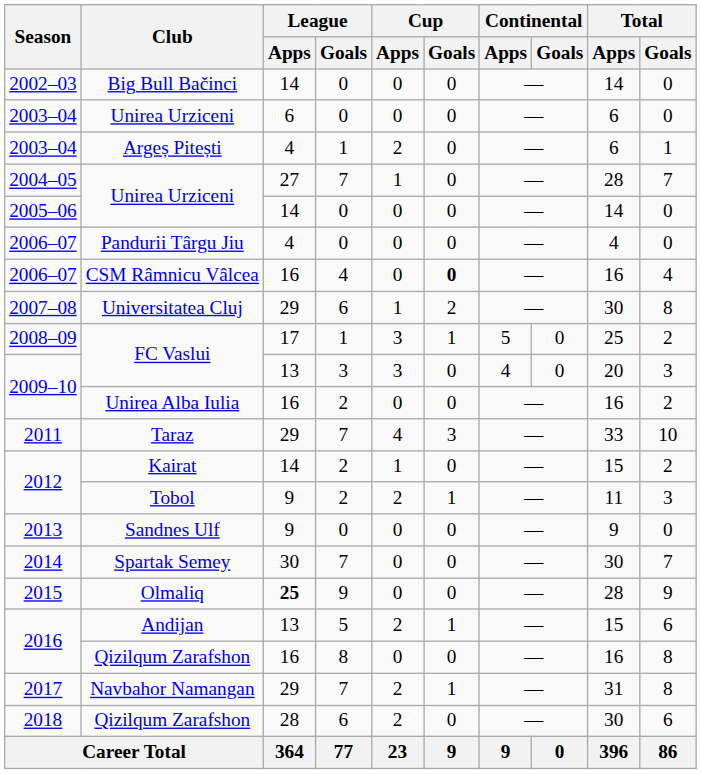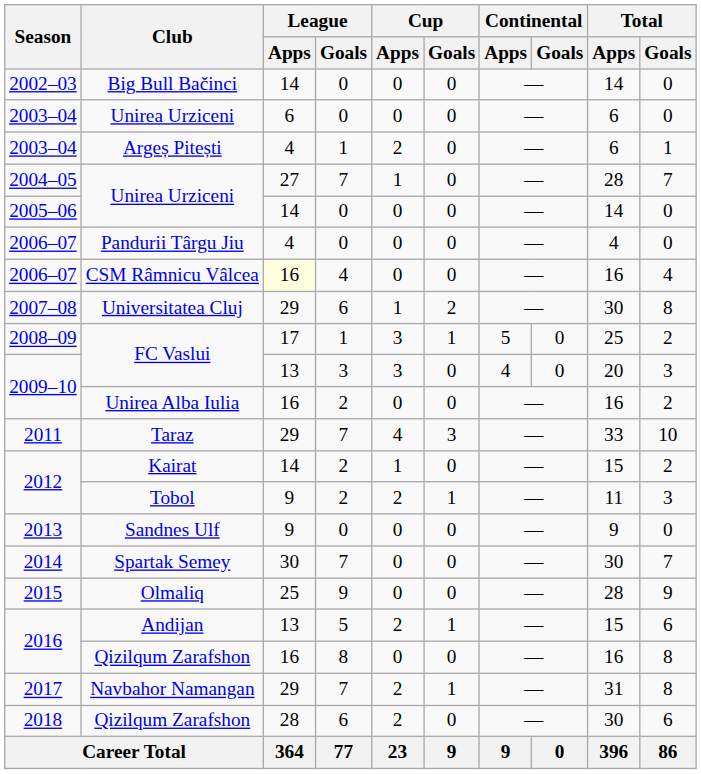(289, 275) no background -> (289, 275) lightyellow background
(452, 275) bold -> (452, 275) normal
(289, 593) bold -> (289, 593) normal
